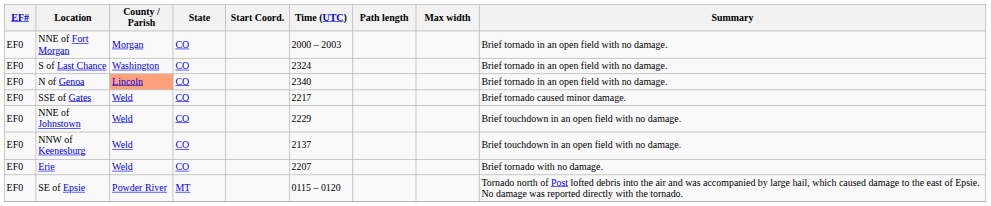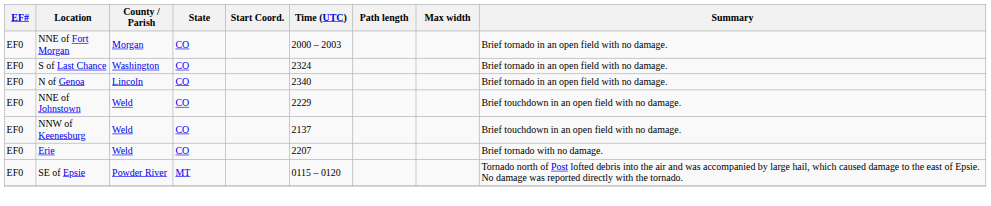(128, 81) lightsalmon background -> (128, 81) no background
- row: (65, 97)
